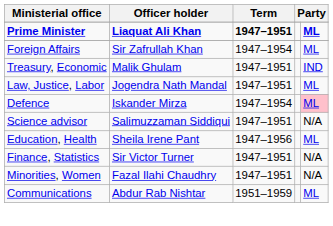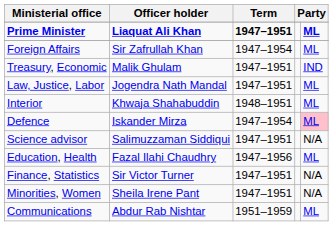+ row: (25, 103)
(156, 139) Sheila Irene Pant -> (164, 157) Fazal Ilahi Chaudhry
(164, 175) Fazal Ilahi Chaudhry -> (156, 193) Sheila Irene Pant
